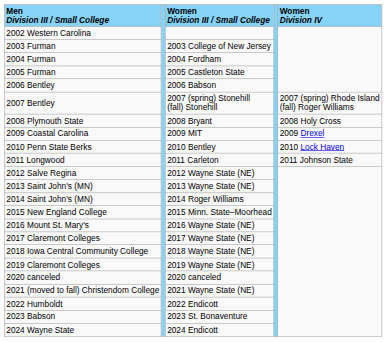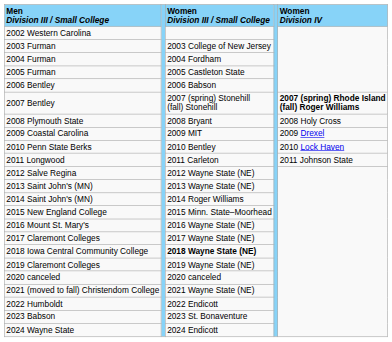(330, 103) normal -> (333, 103) bold
(211, 251) normal -> (212, 251) bold
